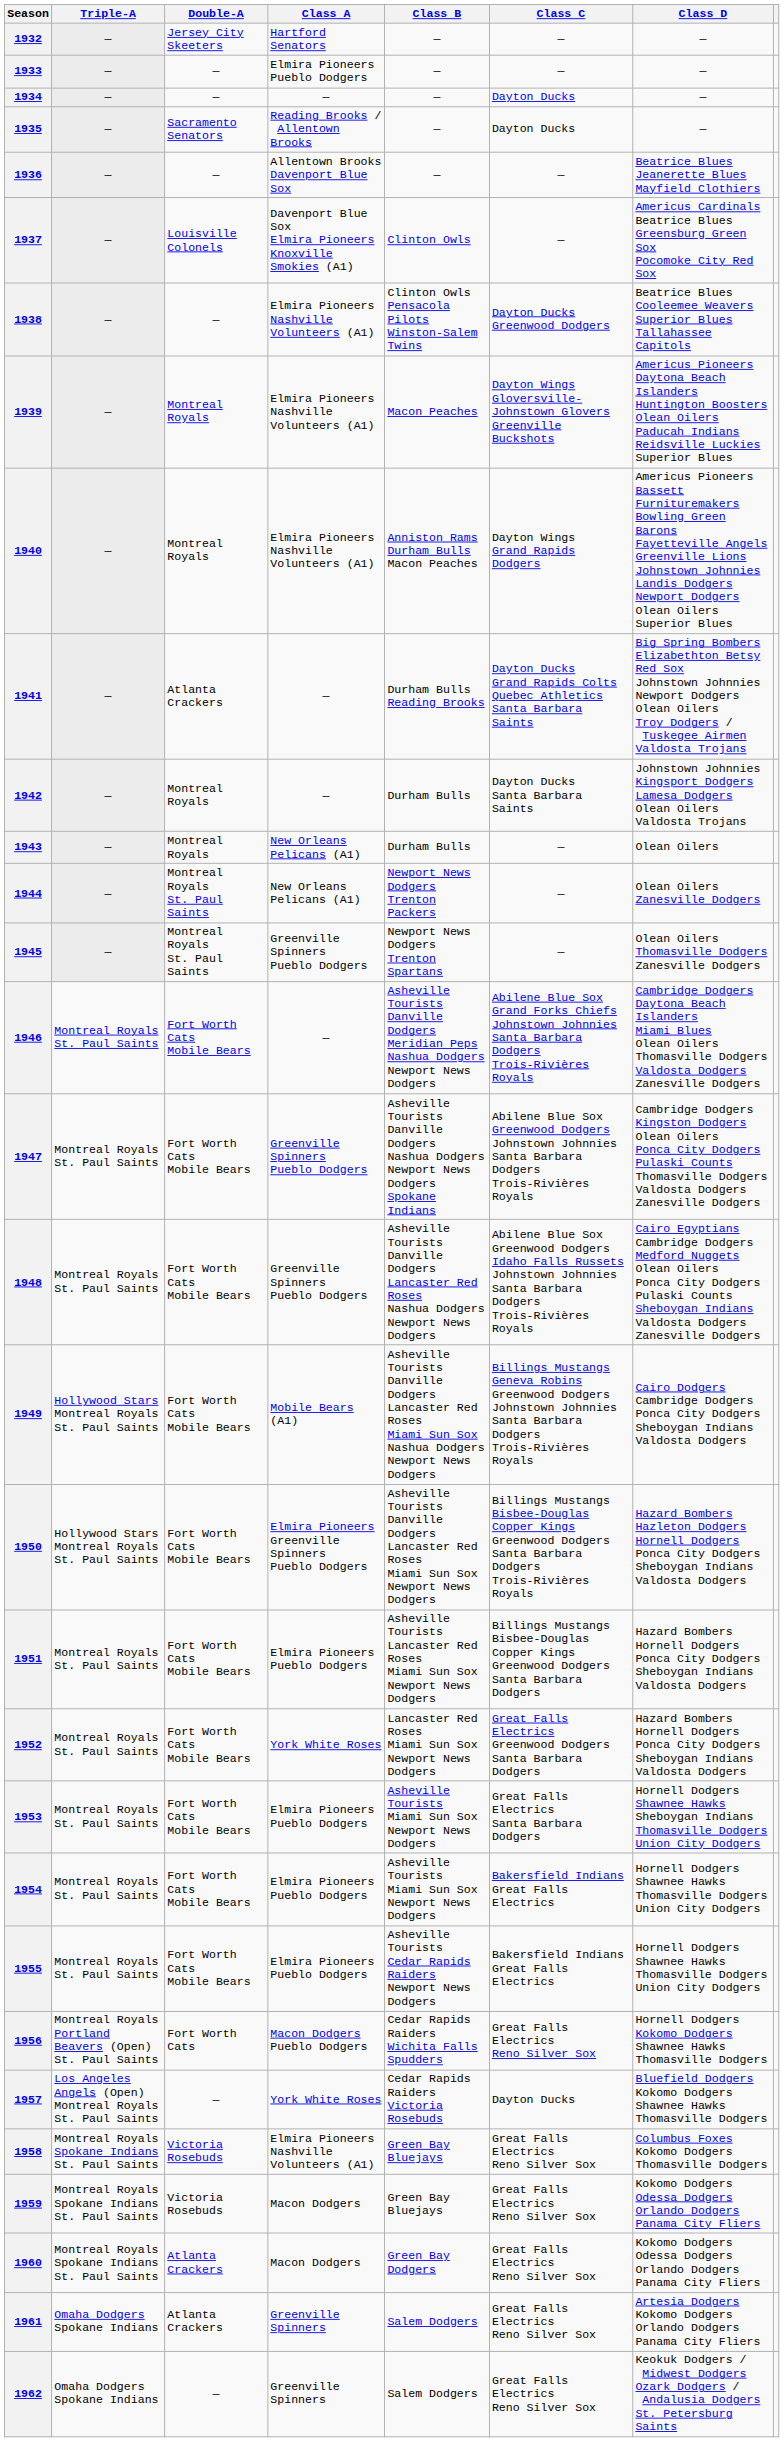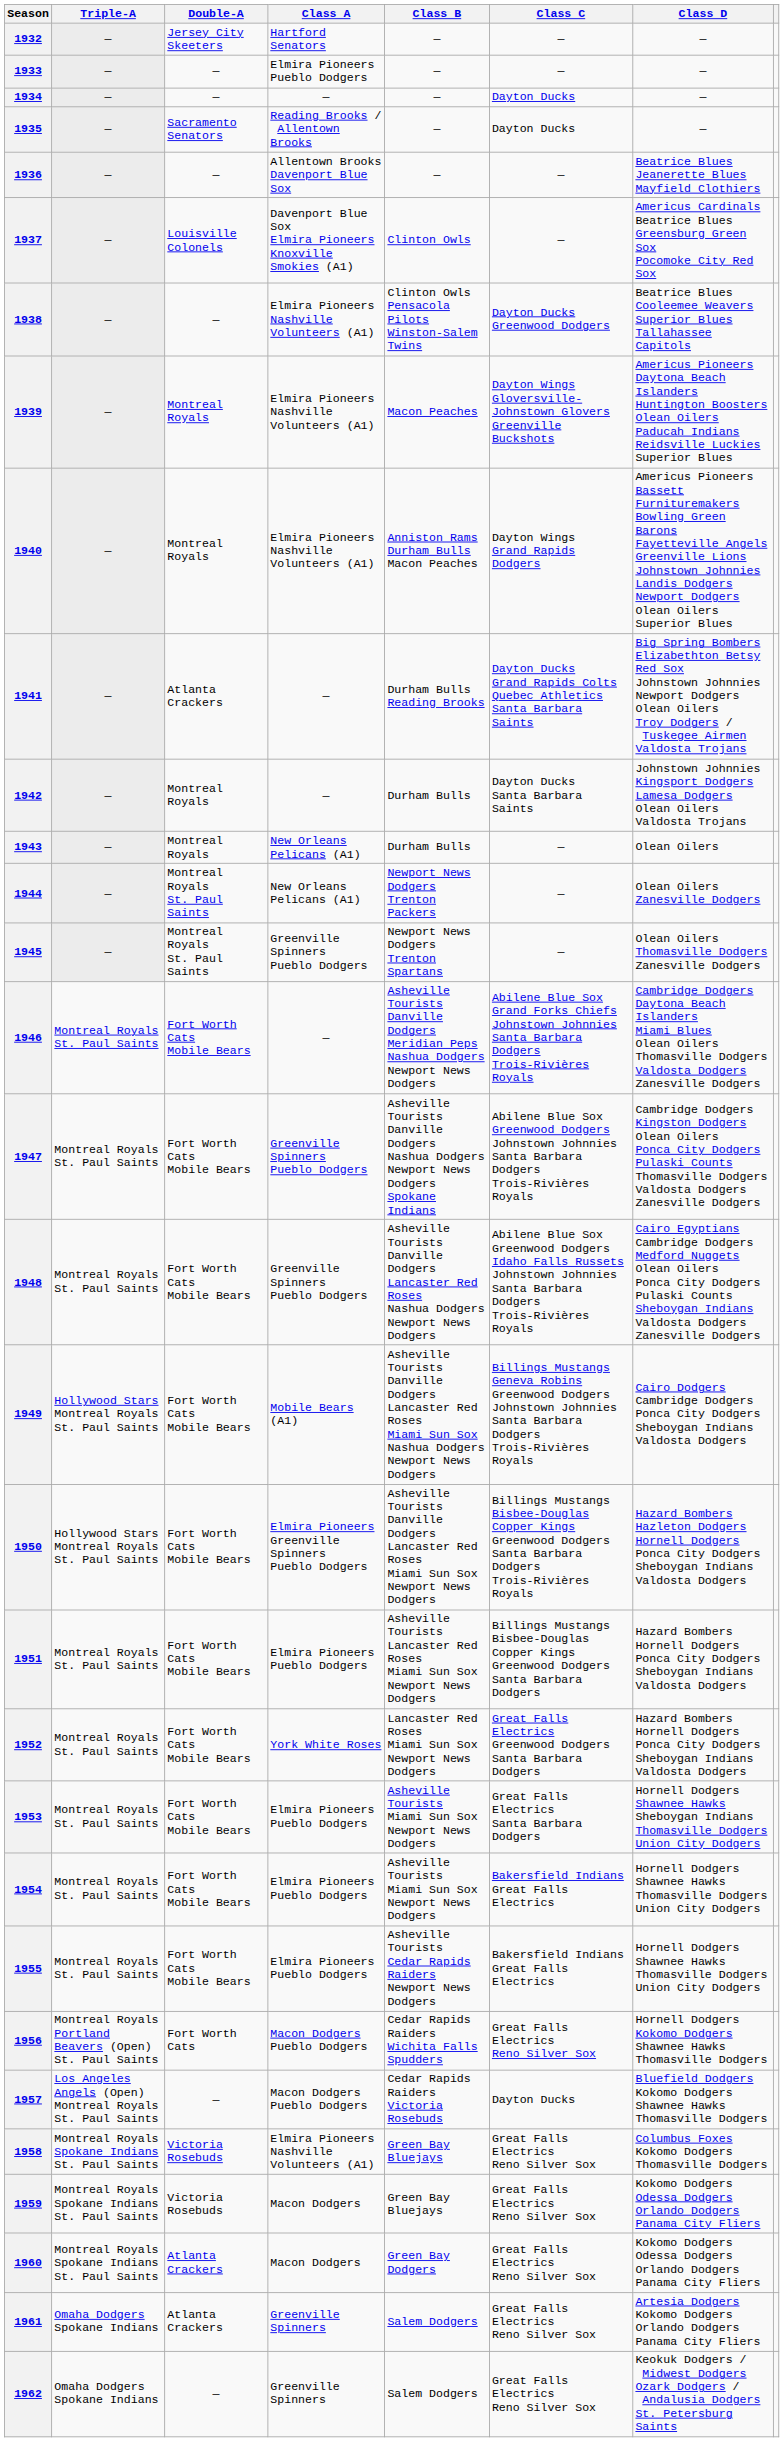(326, 2099) York White Roses -> (319, 2099) Macon Dodgers Pueblo Dodgers
